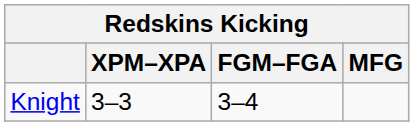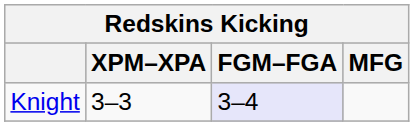(238, 101) no background -> (238, 101) lavender background
